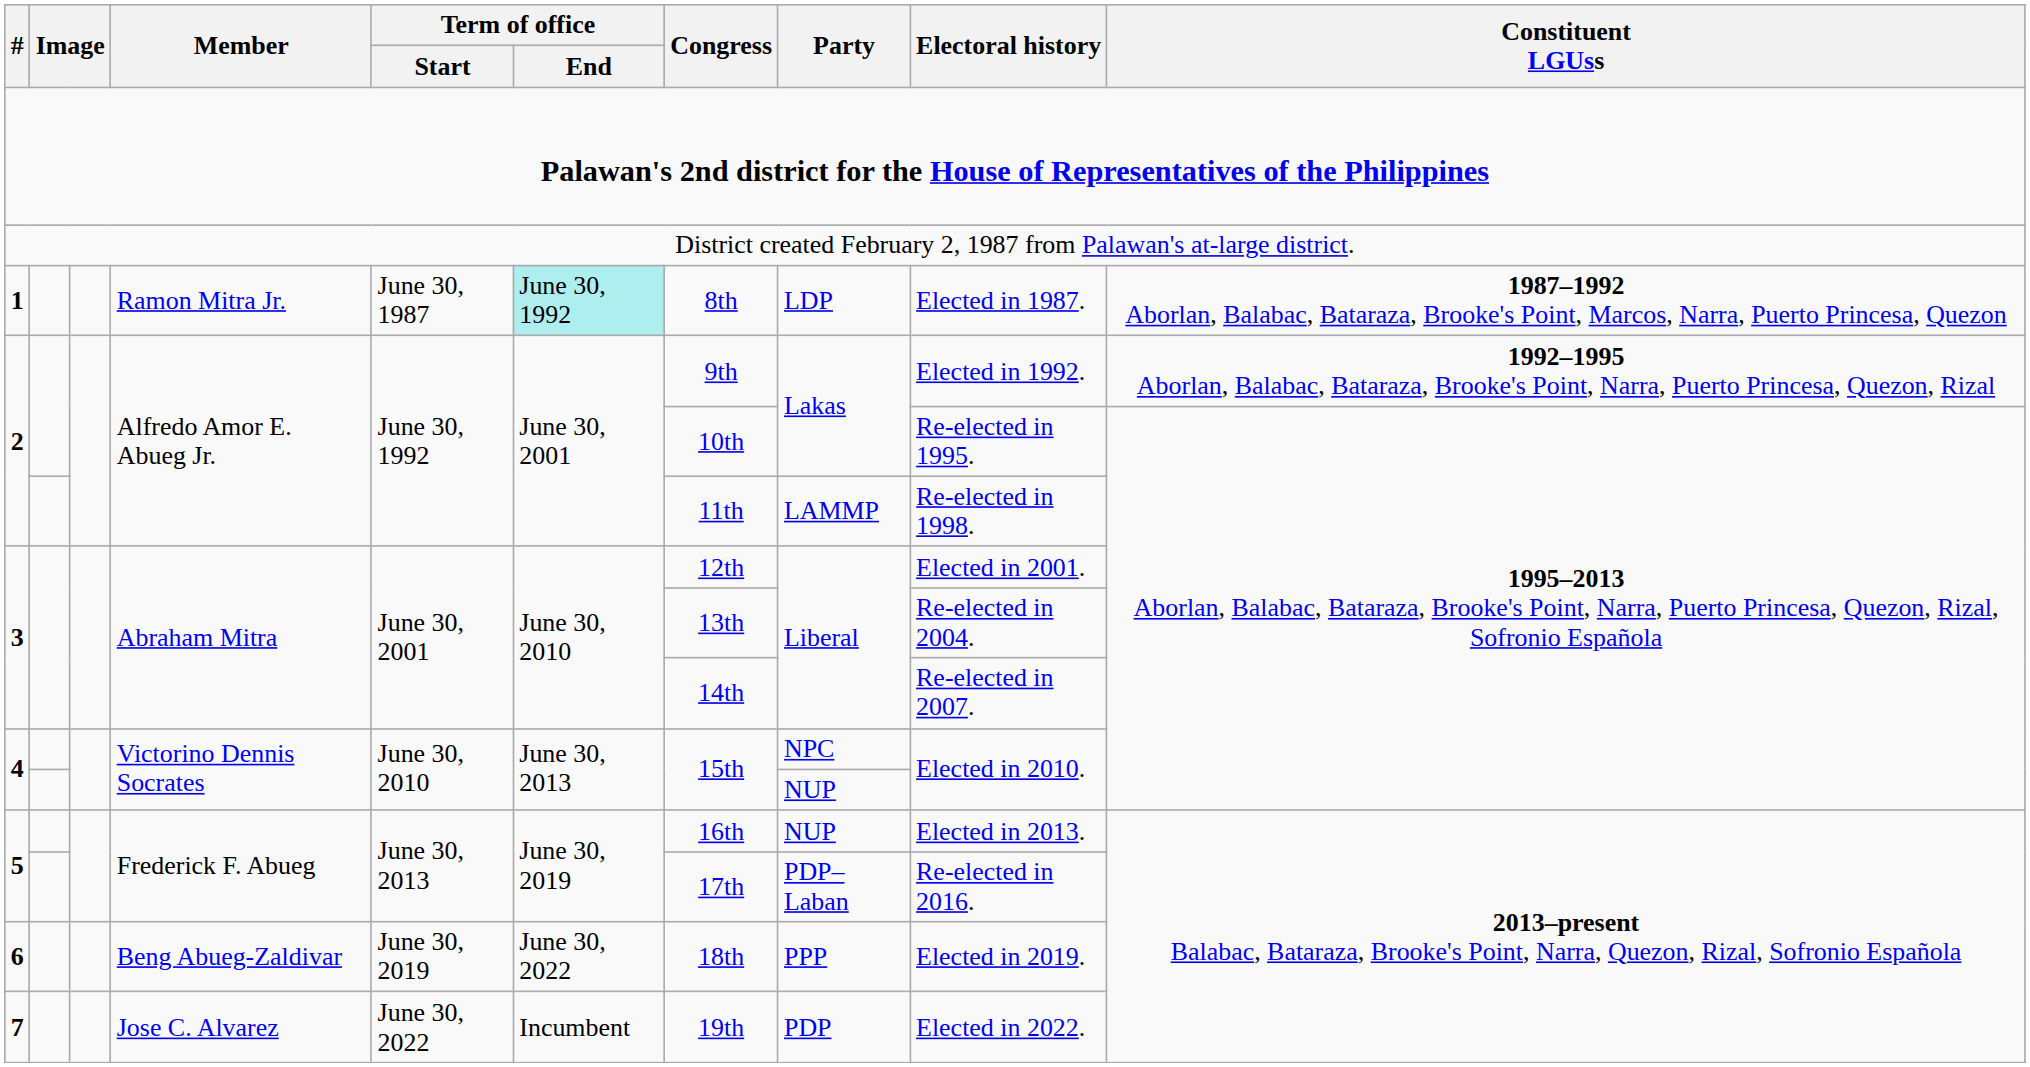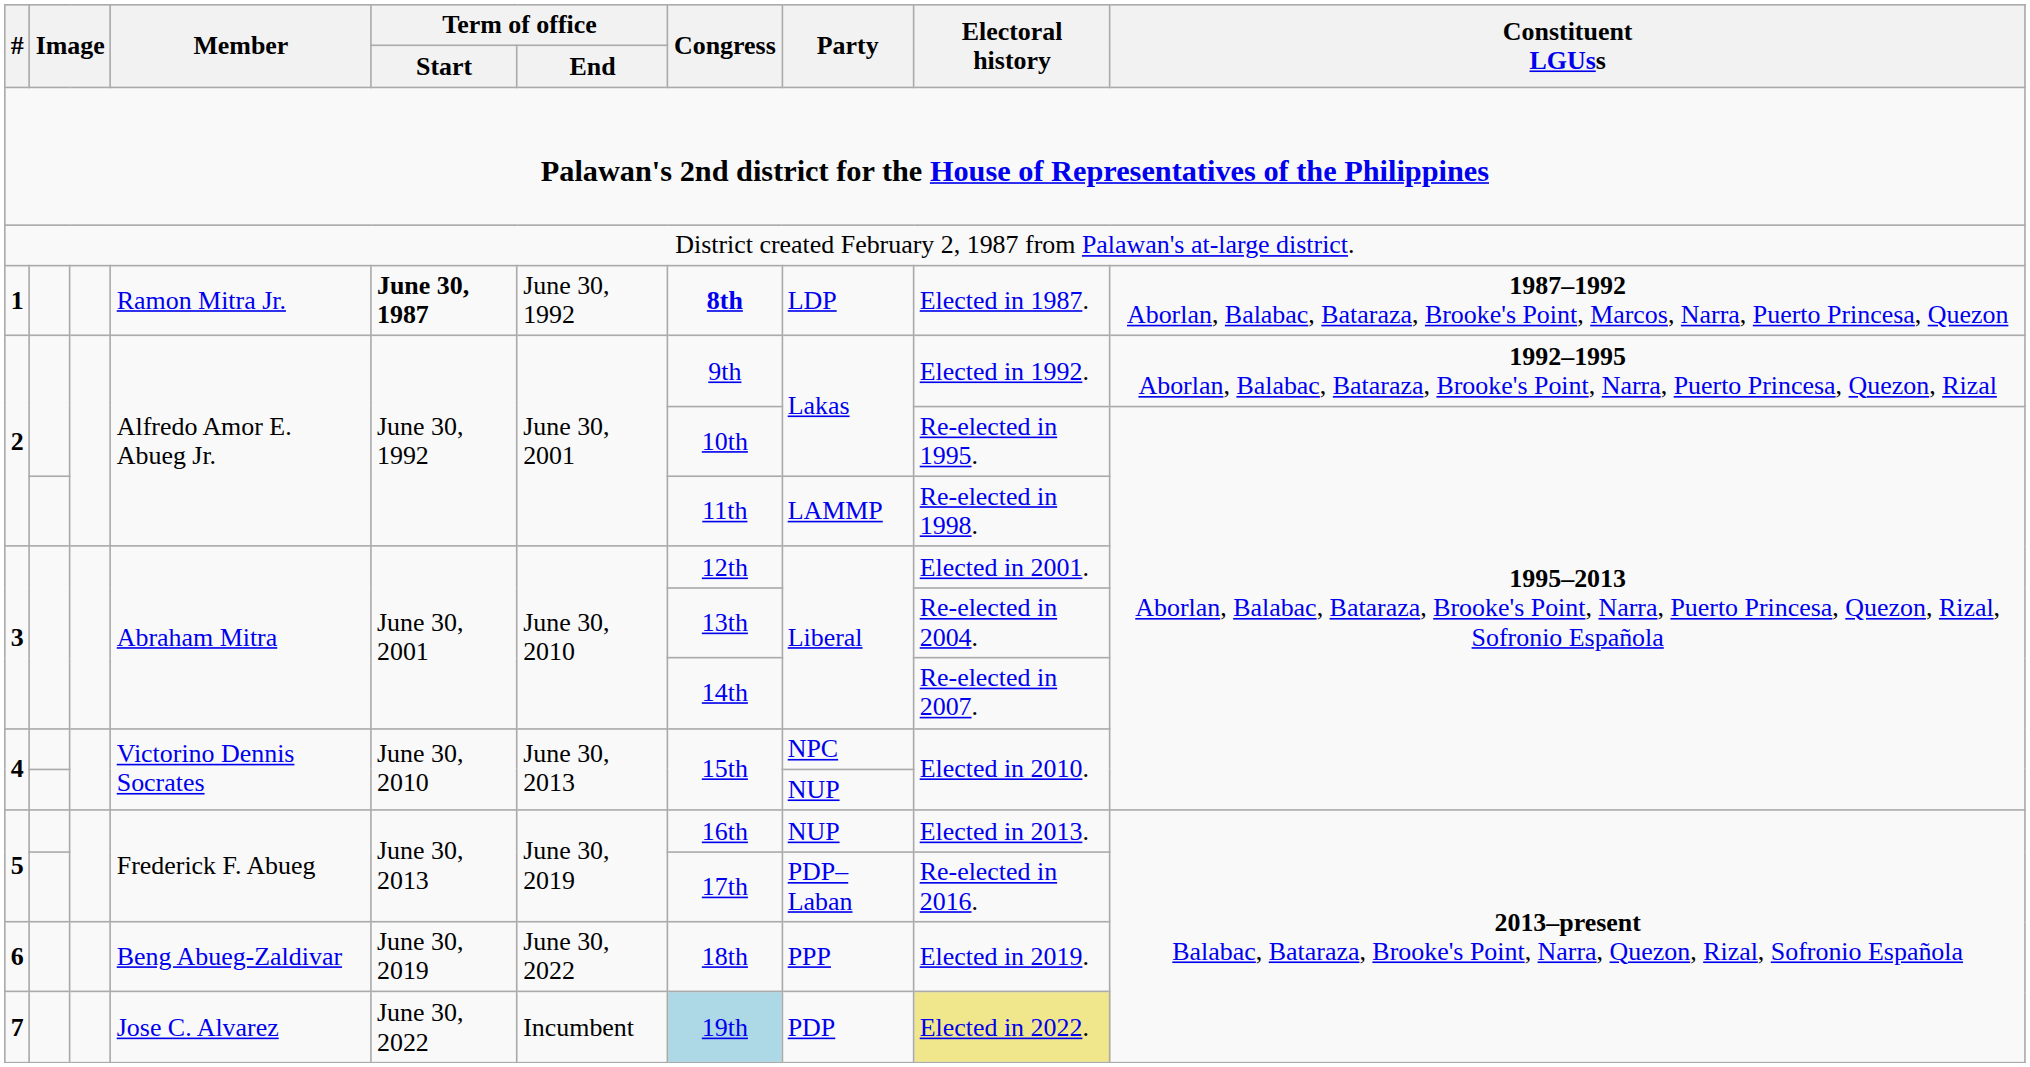(421, 300) normal -> (423, 300) bold
(563, 300) paleturquoise background -> (566, 300) no background
(721, 300) normal -> (725, 300) bold
(721, 1026) no background -> (725, 1026) lightblue background
(1001, 1026) no background -> (1004, 1026) khaki background
